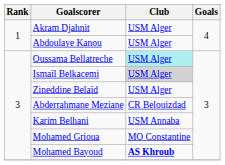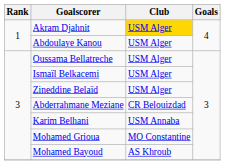(150, 27) no background -> (150, 27) gold background
(150, 59) paleturquoise background -> (150, 59) no background
(150, 74) lightgrey background -> (150, 74) no background
(151, 152) bold -> (150, 152) normal
